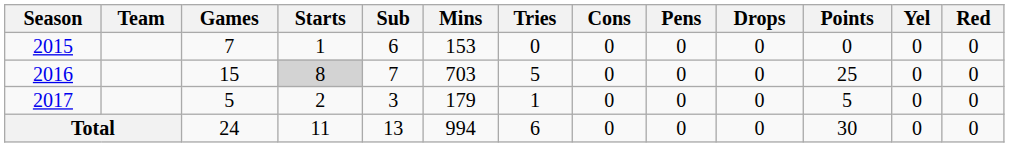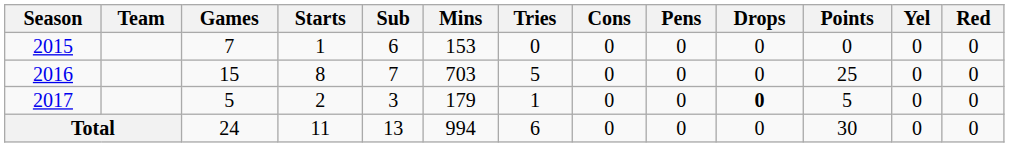(320, 73) lightgrey background -> (320, 73) no background
(759, 100) normal -> (759, 100) bold
